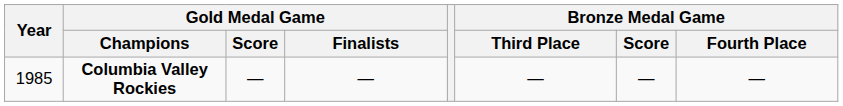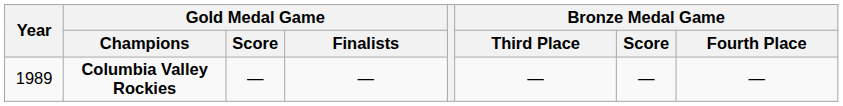(34, 79) 1985 -> (34, 79) 1989
